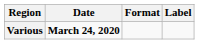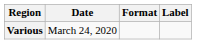(84, 30) bold -> (82, 30) normal
